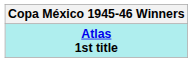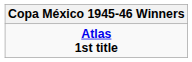(96, 40) paleturquoise background -> (96, 40) no background
